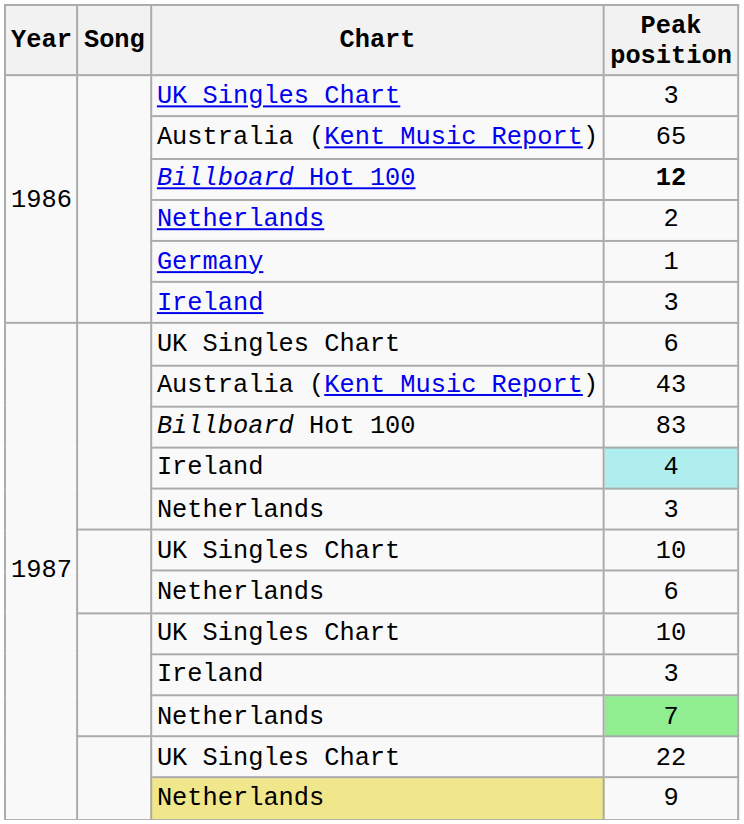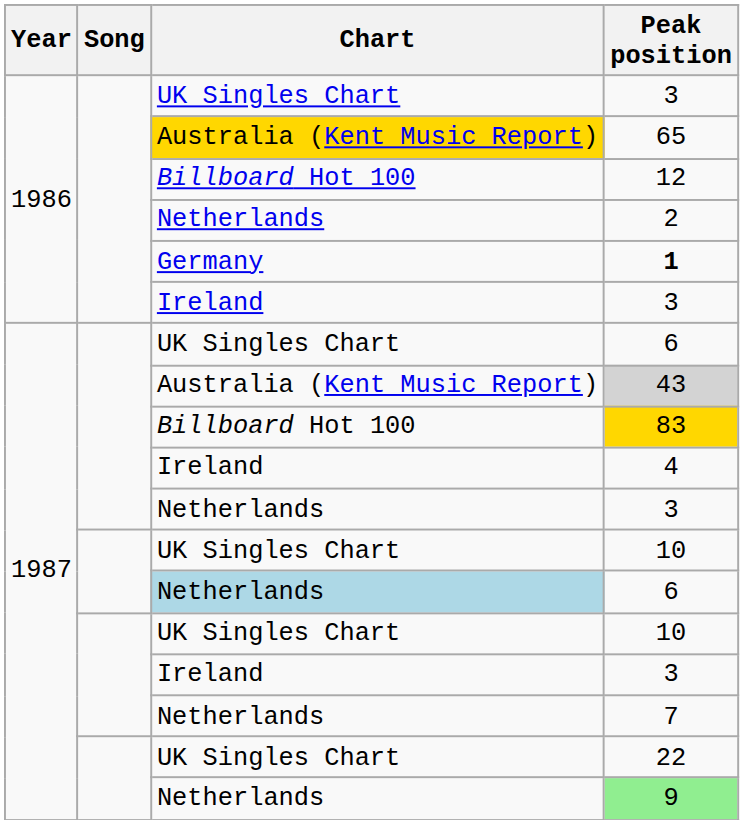(378, 138) no background -> (378, 138) gold background
(671, 179) bold -> (671, 179) normal
(671, 261) normal -> (671, 261) bold
(671, 385) no background -> (671, 385) lightgrey background
(671, 427) no background -> (671, 427) gold background
(671, 468) paleturquoise background -> (671, 468) no background
(241, 592) no background -> (241, 592) lightblue background
(671, 716) lightgreen background -> (671, 716) no background
(241, 799) khaki background -> (241, 799) no background
(671, 799) no background -> (671, 799) lightgreen background
